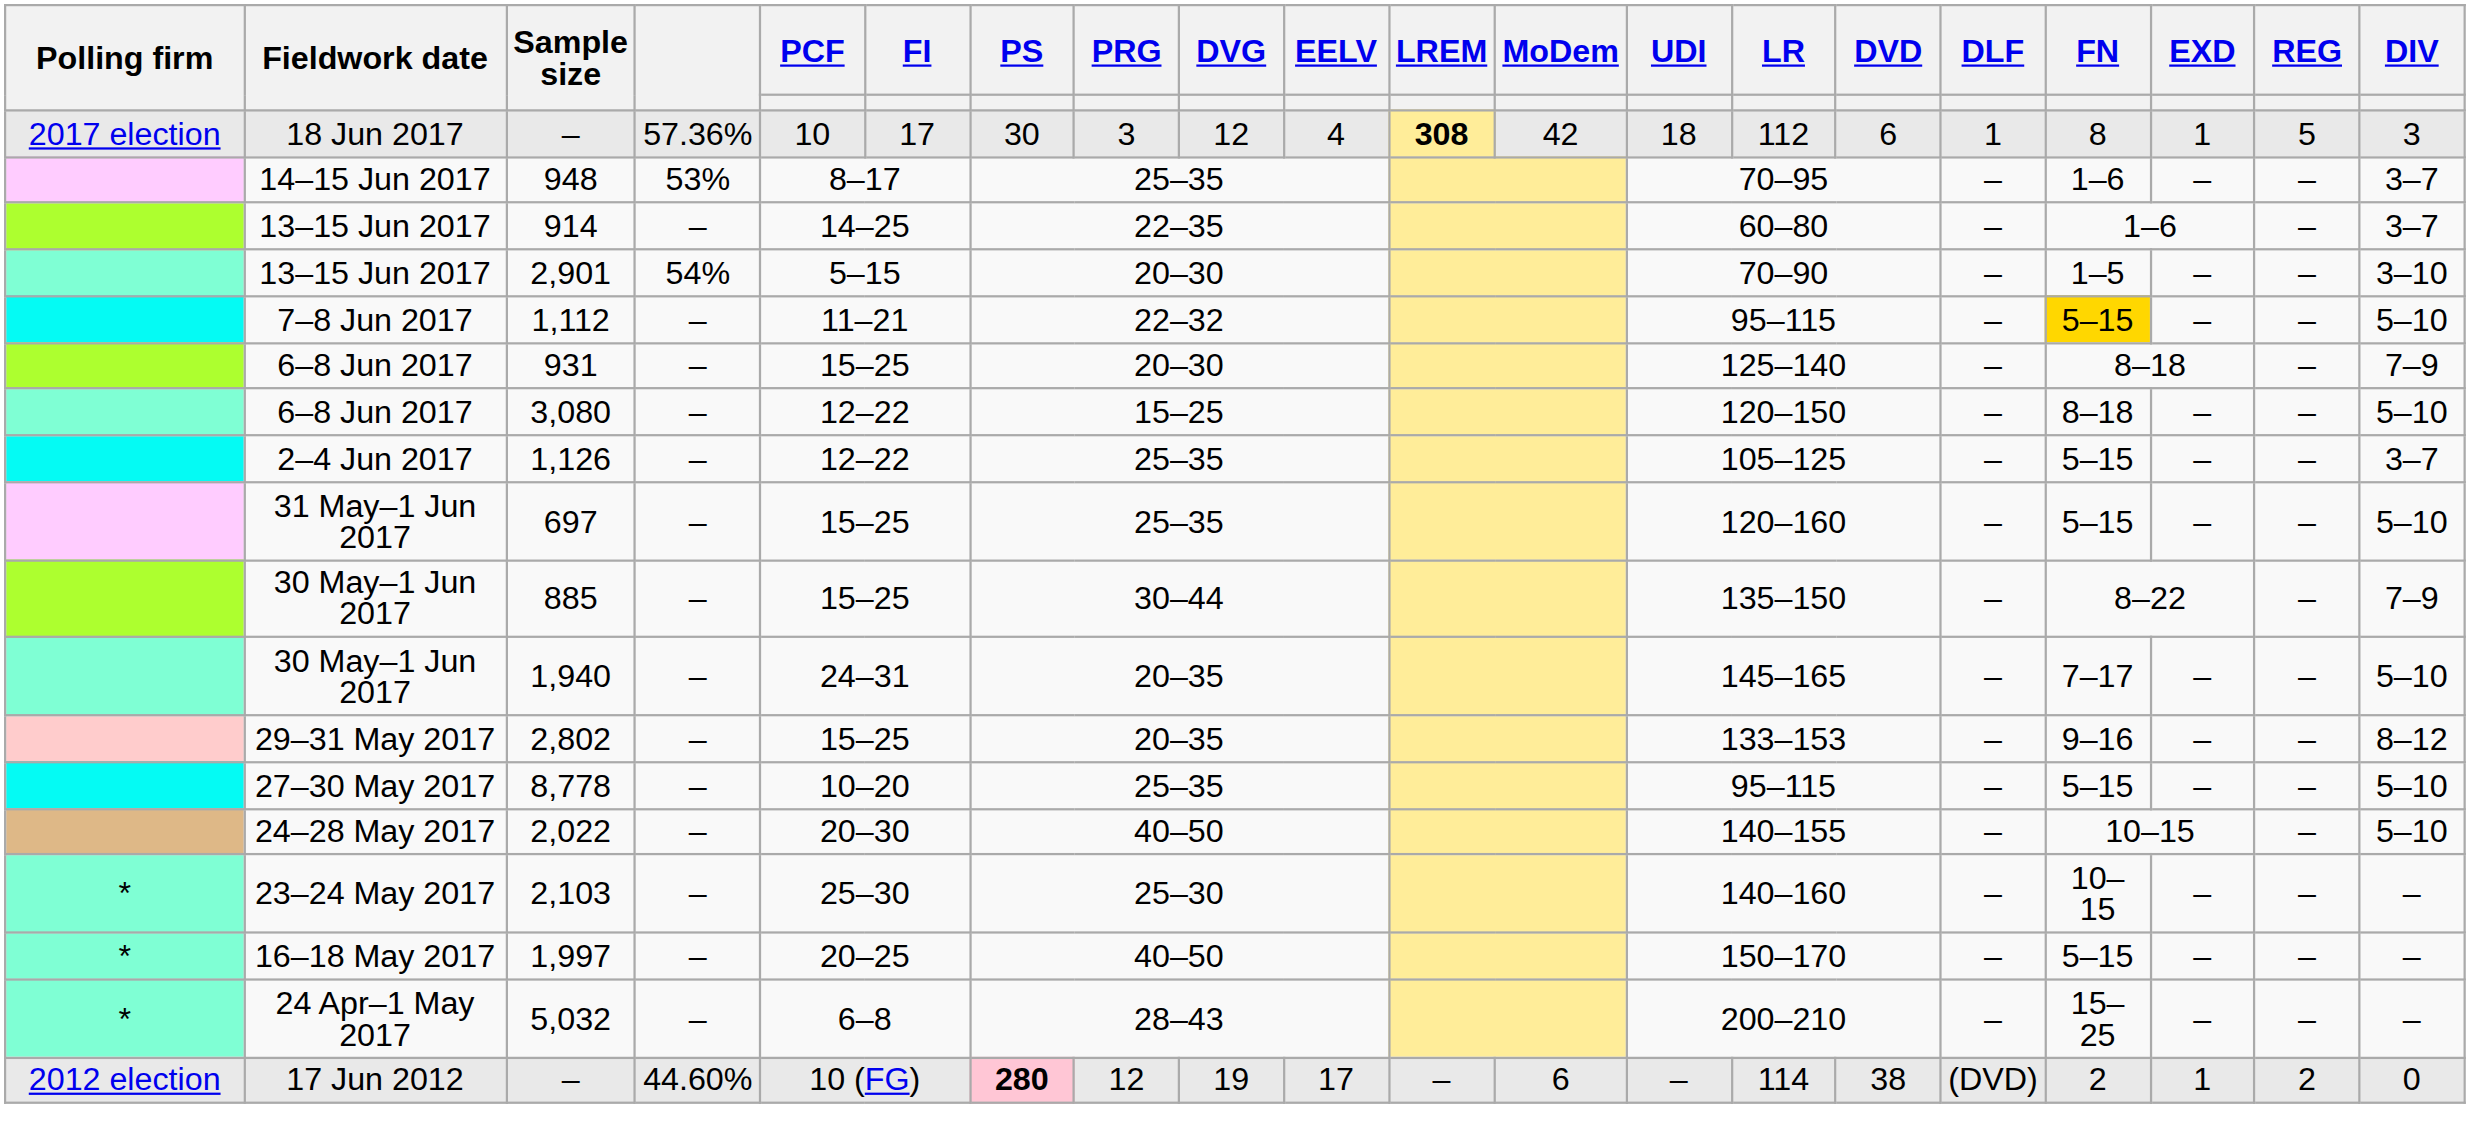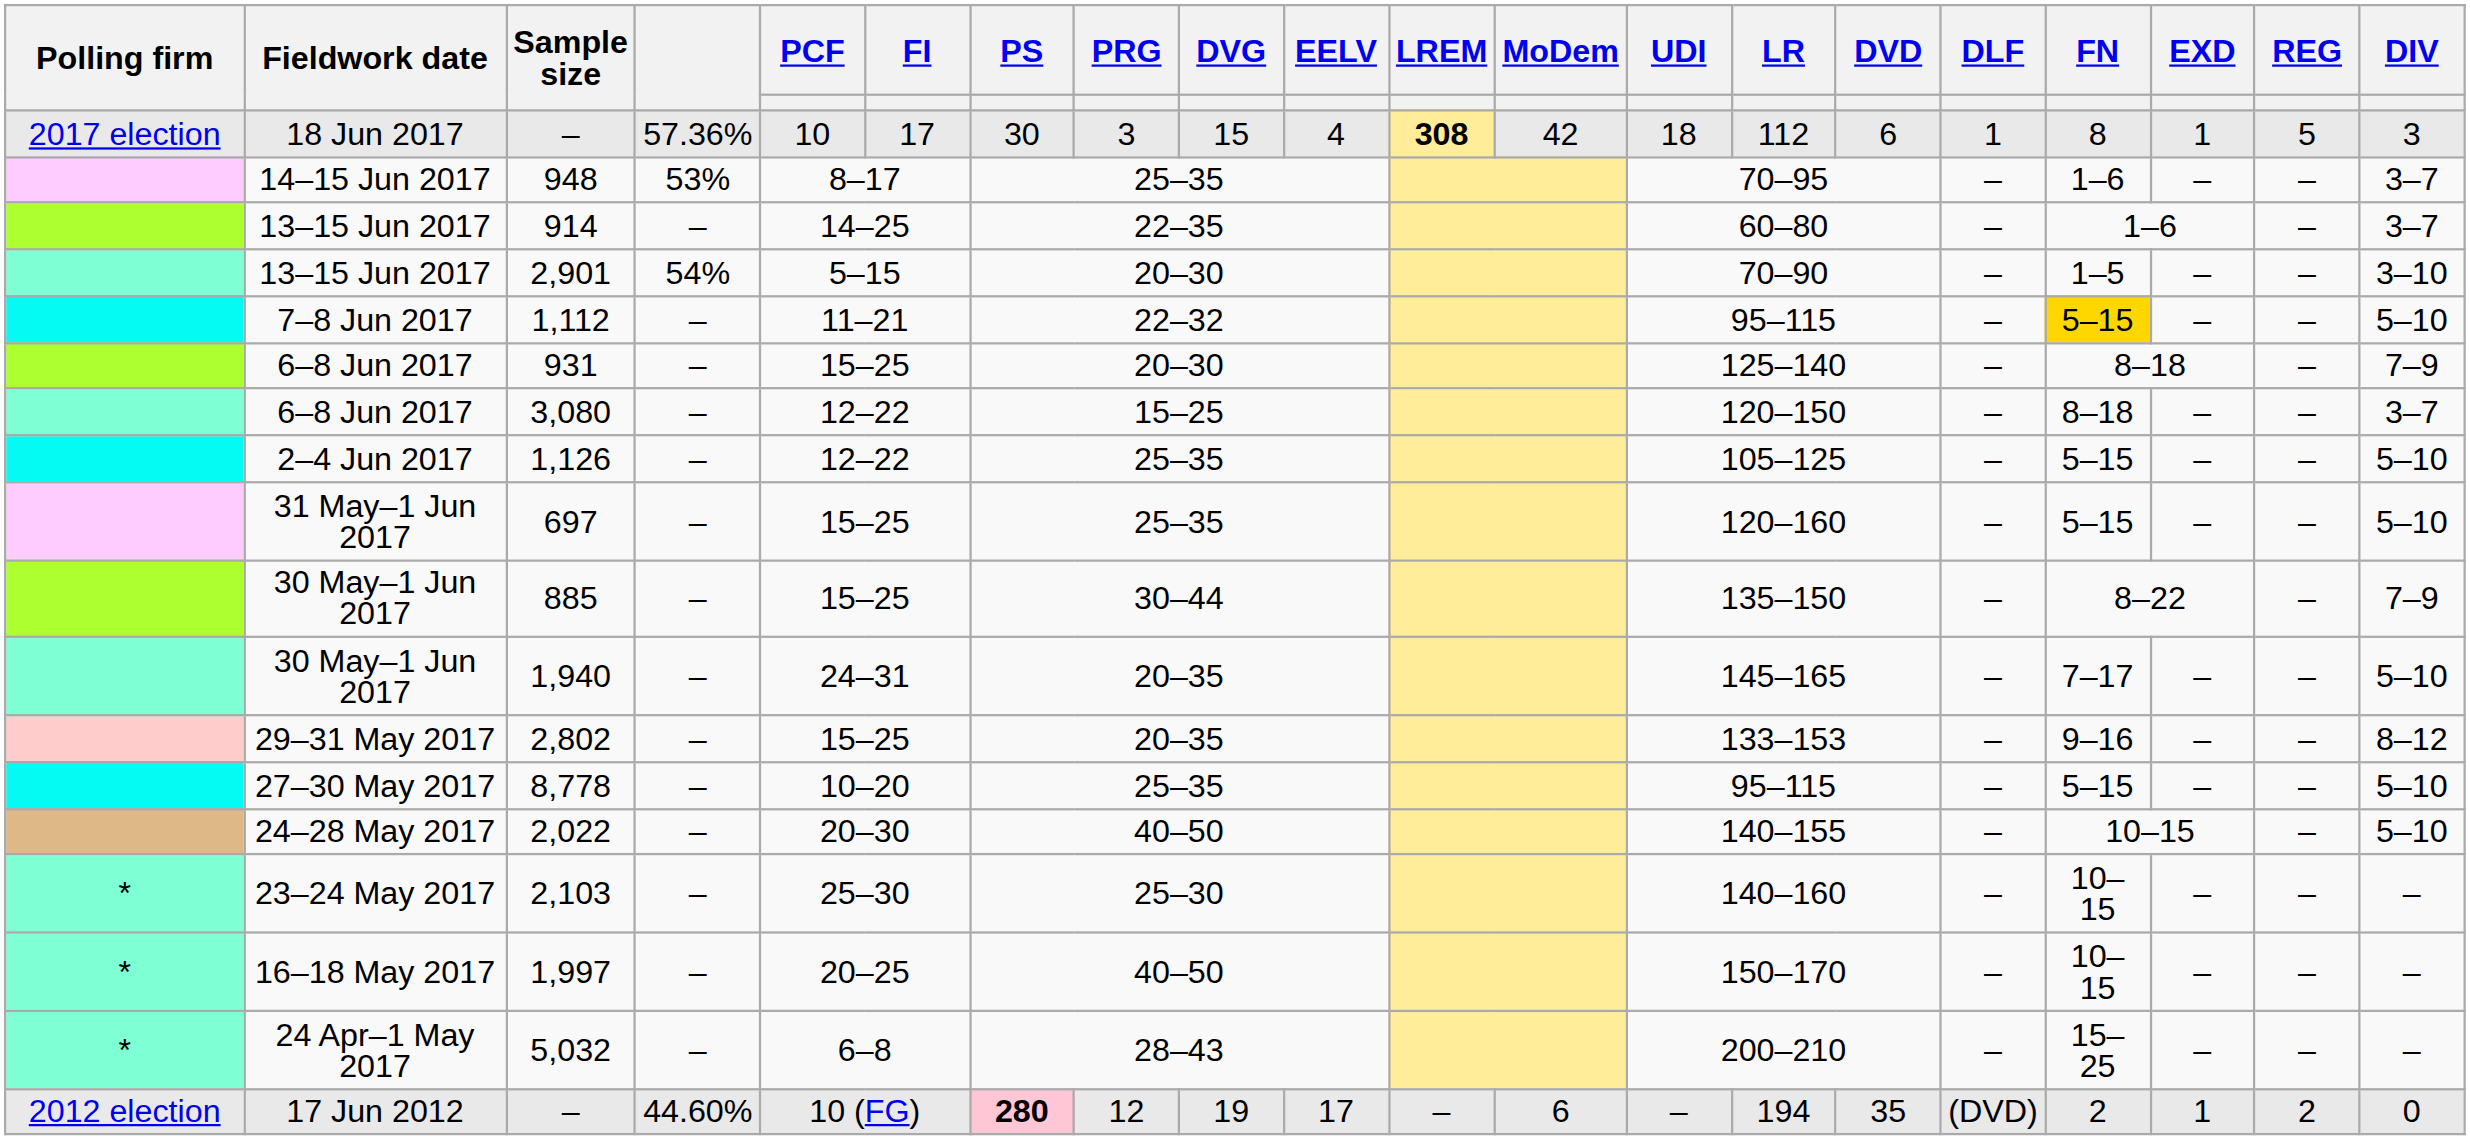(1231, 133) 12 -> (1231, 133) 15
(2412, 412) 5–10 -> (2412, 412) 3–7
(2412, 459) 3–7 -> (2412, 459) 5–10
(2098, 956) 5–15 -> (2098, 972) 10–15
(1783, 1080) 114 -> (1783, 1112) 194
(1888, 1080) 38 -> (1888, 1112) 35
